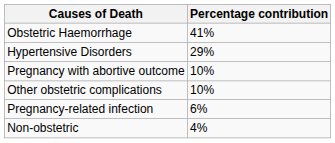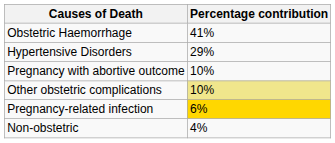(202, 90) no background -> (202, 90) khaki background
(199, 109) no background -> (199, 109) gold background
